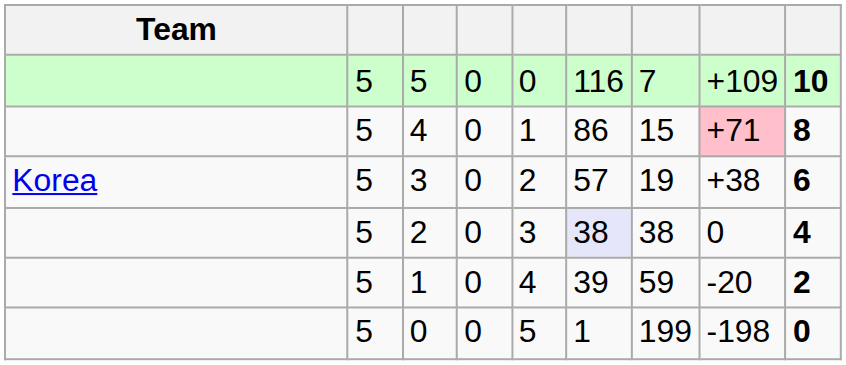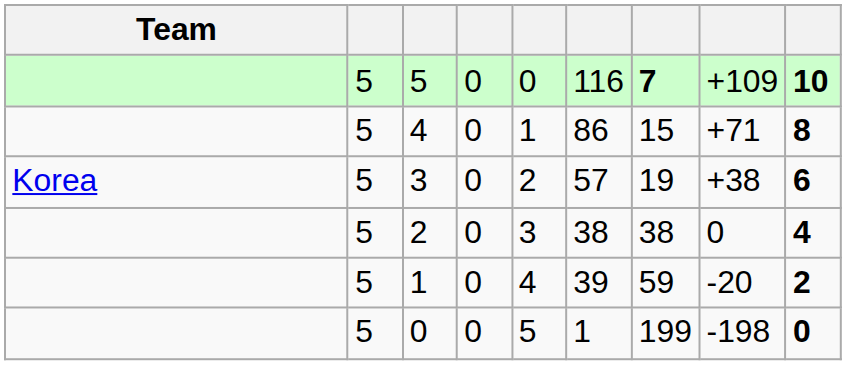(648, 80) normal -> (648, 80) bold
(734, 130) pink background -> (734, 130) no background
(591, 231) lavender background -> (591, 231) no background
